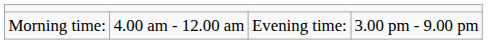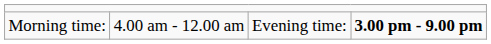(417, 25) normal -> (418, 25) bold
